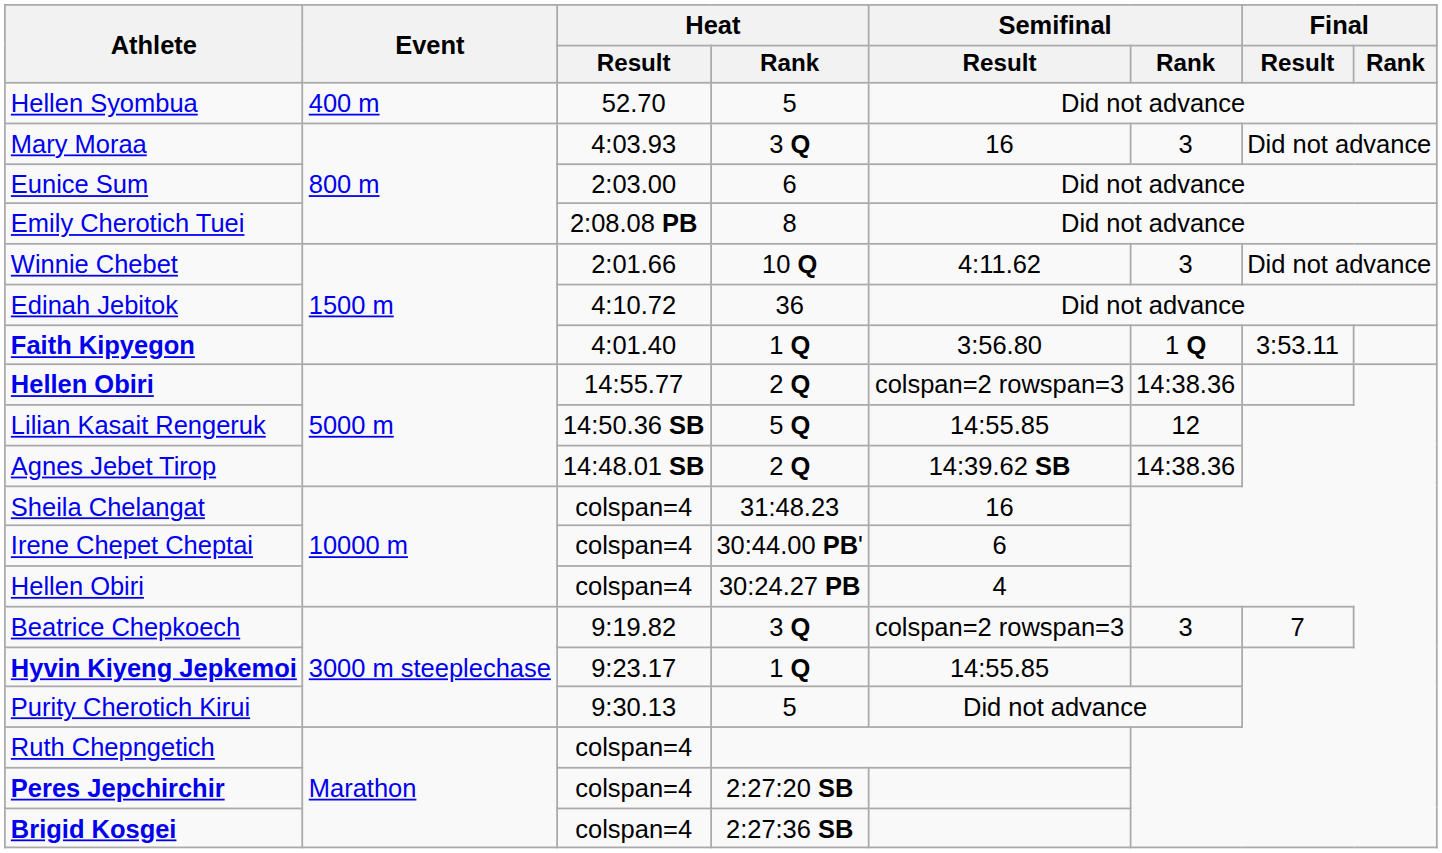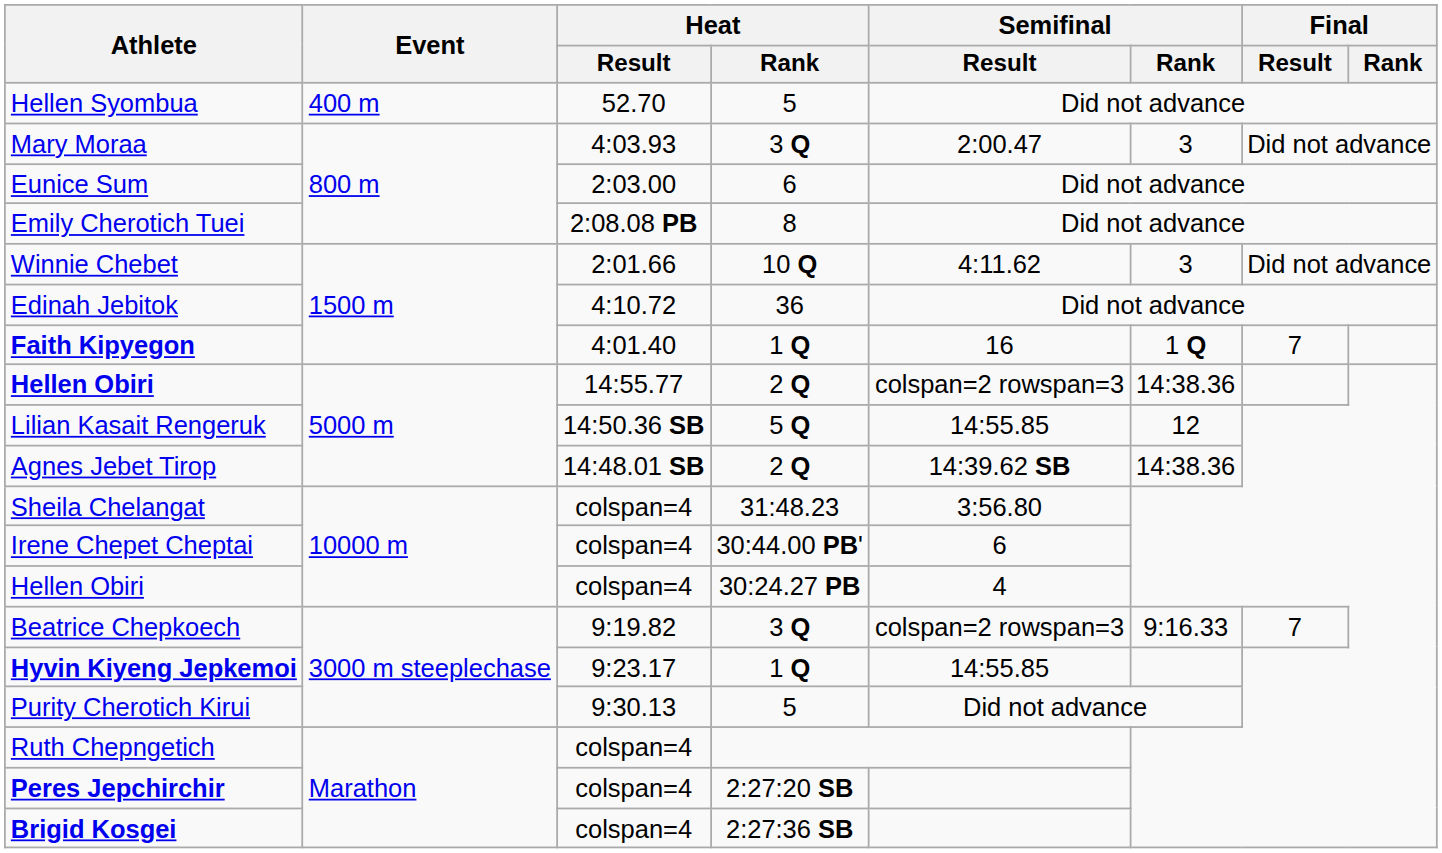(1000, 144) 16 -> (1000, 144) 2:00.47
(1000, 345) 3:56.80 -> (1000, 345) 16
(1297, 345) 3:53.11 -> (1295, 345) 7
(1000, 506) 16 -> (1000, 506) 3:56.80
(1186, 627) 3 -> (1186, 627) 9:16.33
